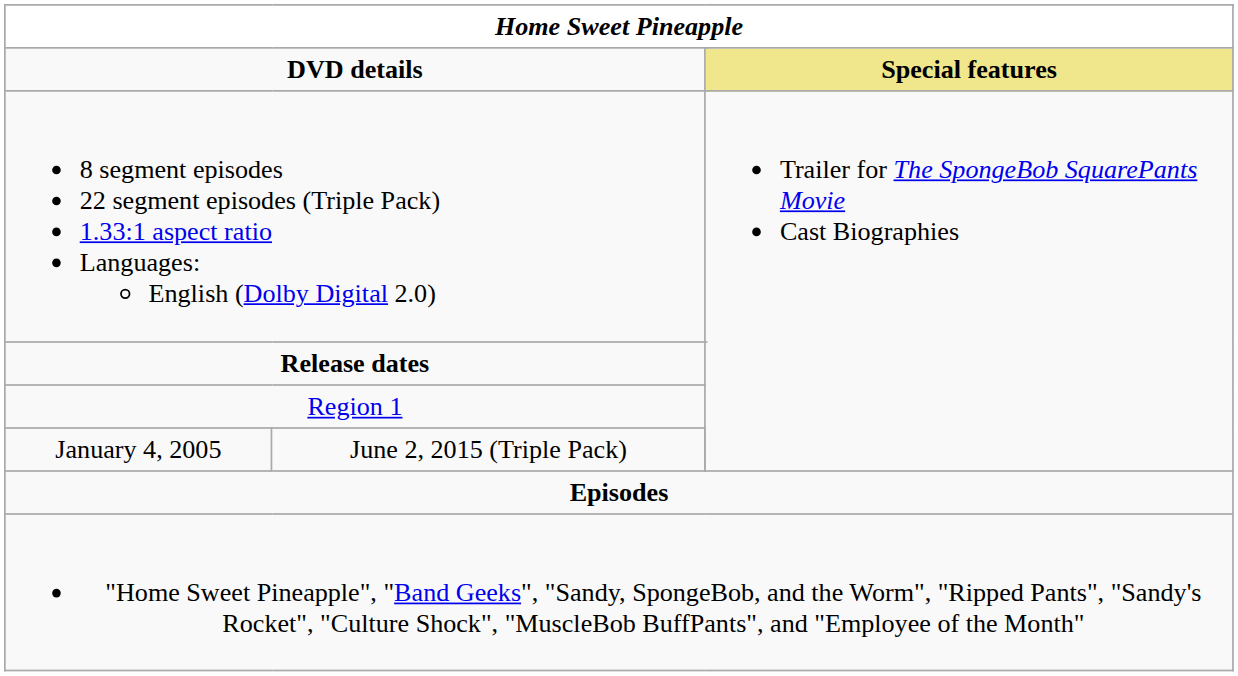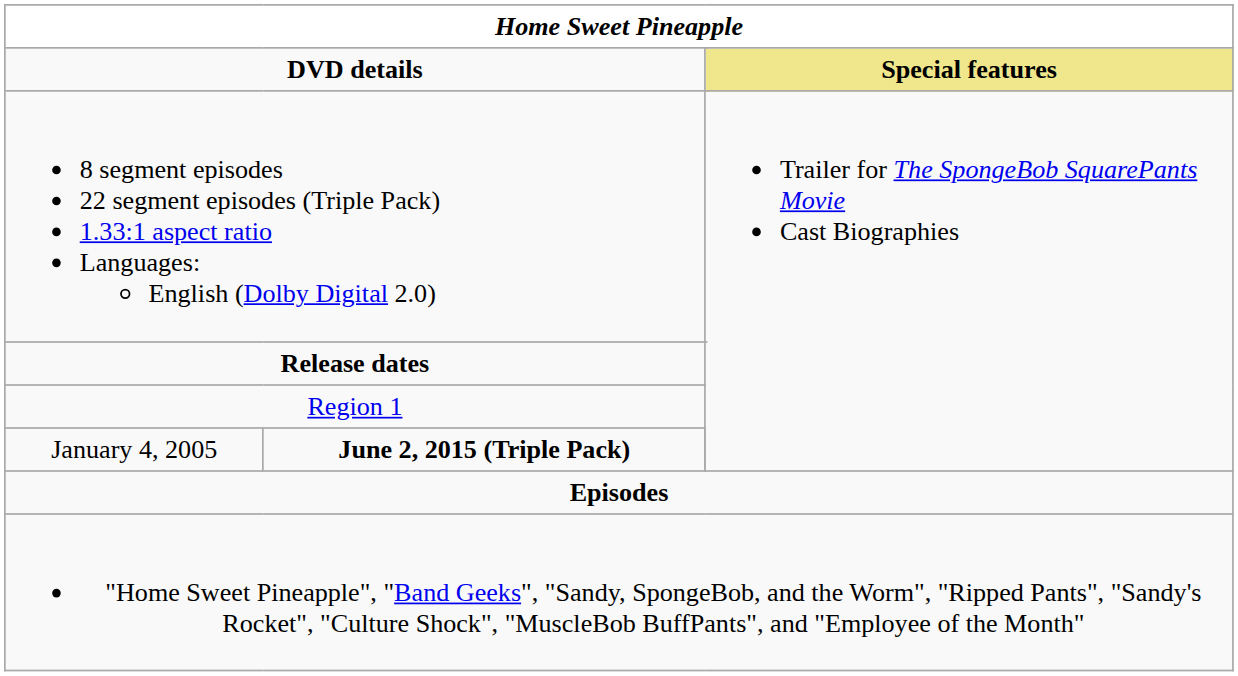(488, 448) normal -> (484, 448) bold
